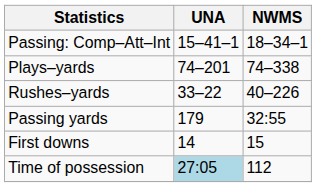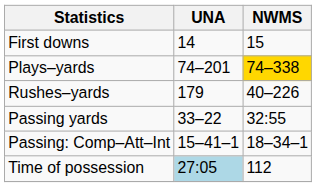rows swapped: (49, 143) <-> (89, 43)
(273, 68) no background -> (273, 68) gold background
(199, 93) 33–22 -> (191, 93) 179
(191, 118) 179 -> (199, 118) 33–22
